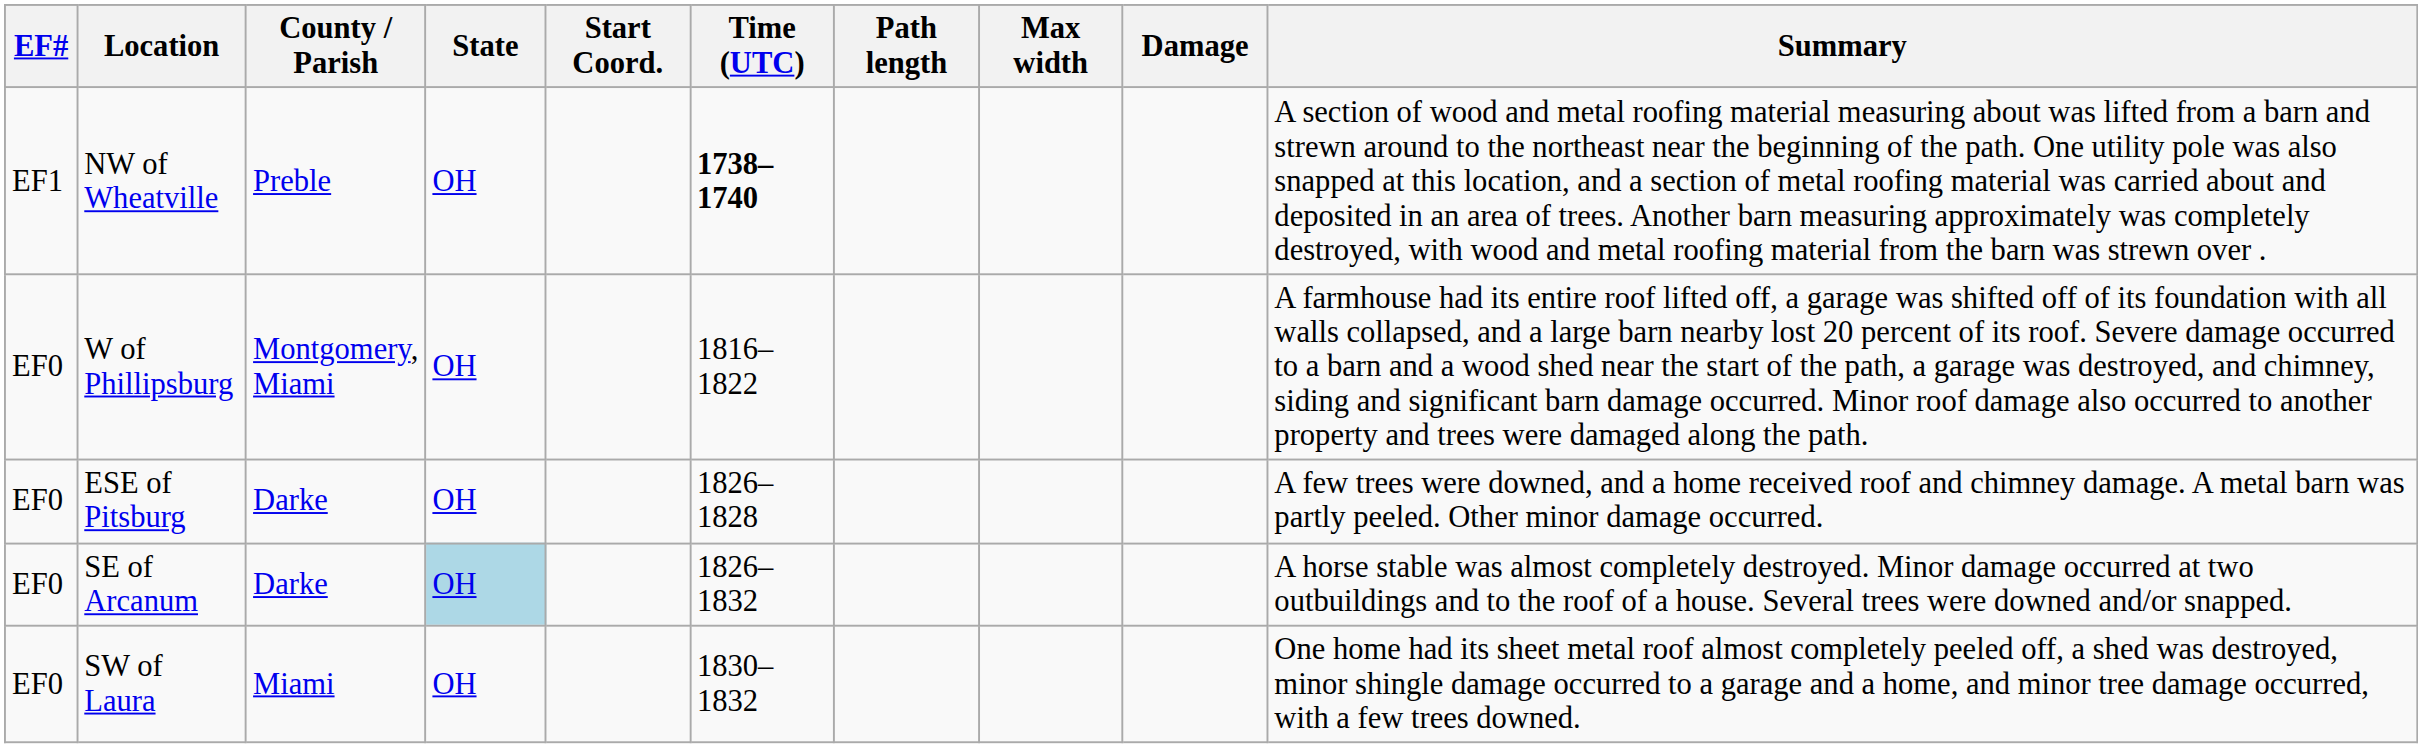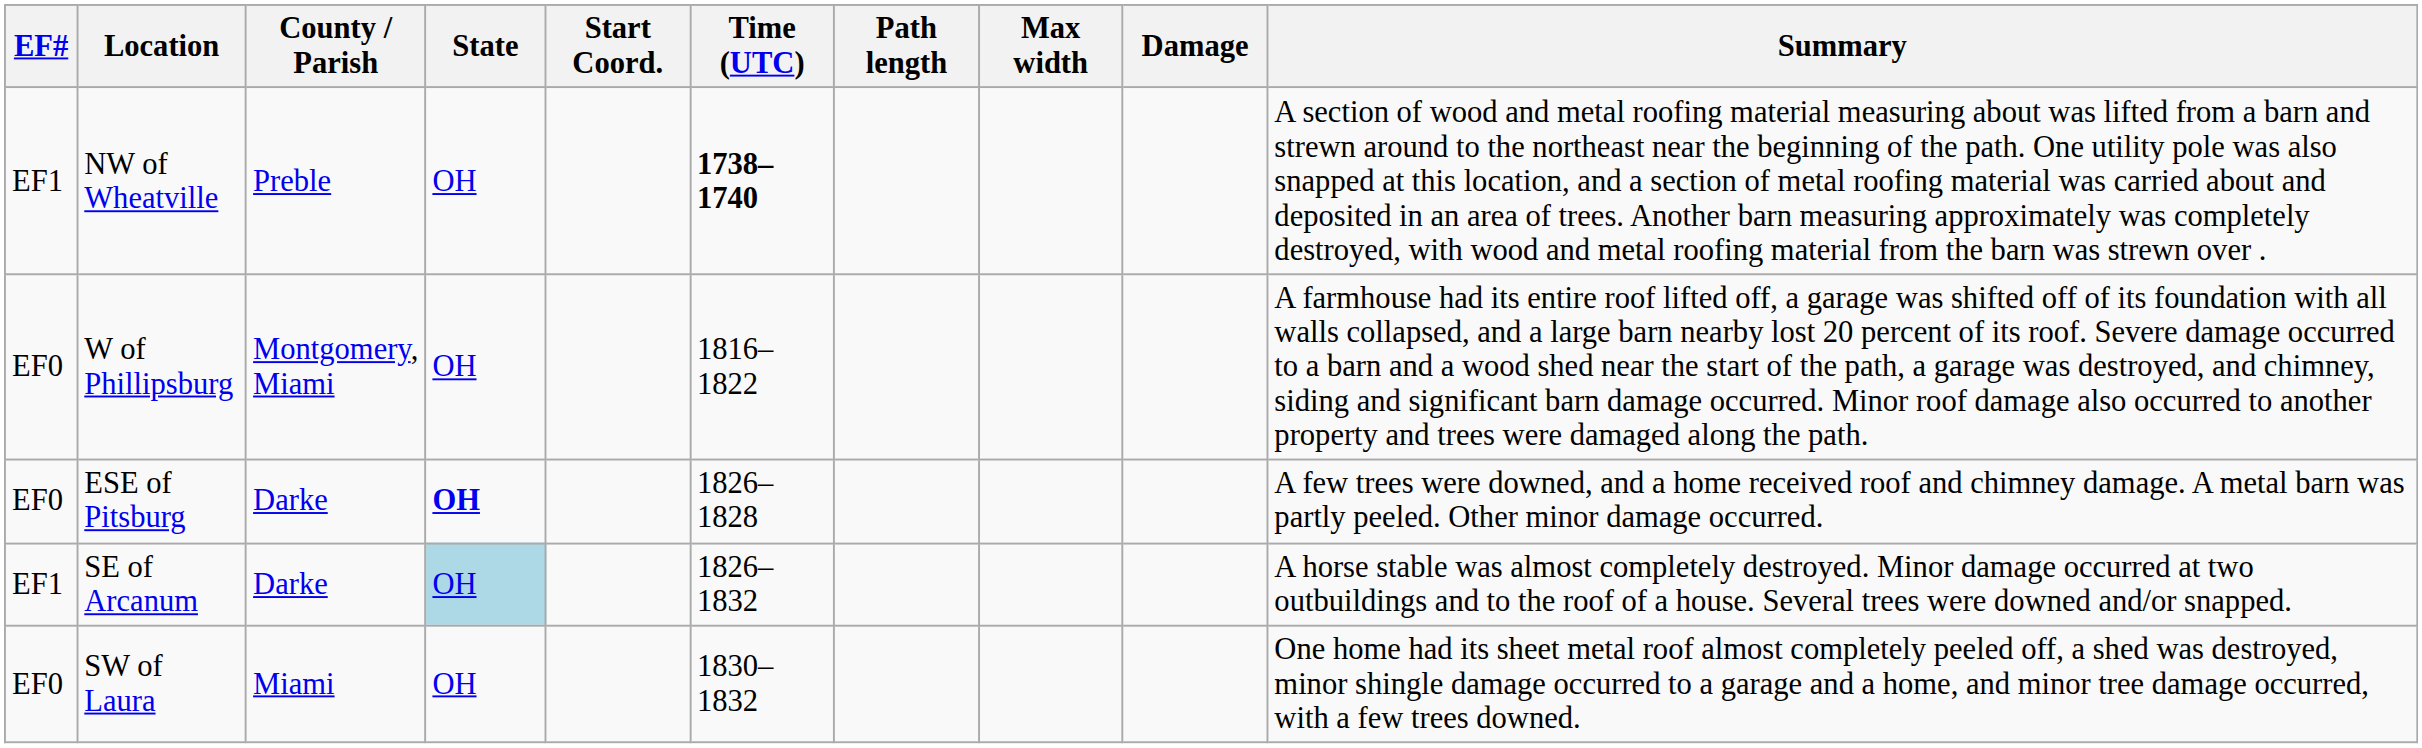(454, 500) normal -> (456, 500) bold
(37, 583) EF0 -> (37, 583) EF1
